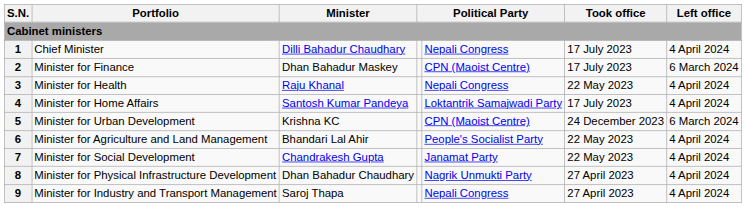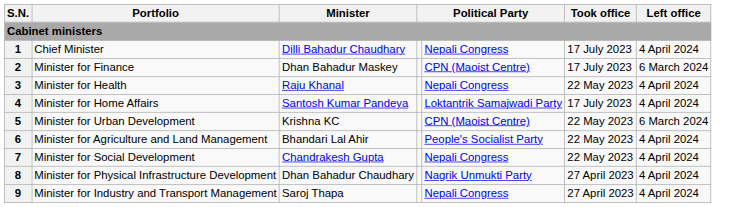(616, 121) 24 December 2023 -> (600, 121) 22 May 2023
(461, 157) Janamat Party -> (466, 157) Nepali Congress
